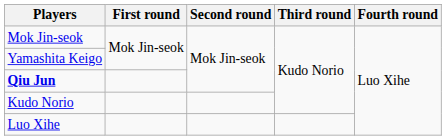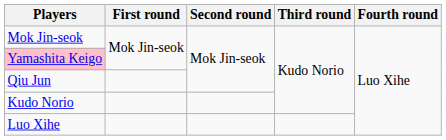(55, 59) no background -> (55, 59) pink background
(32, 80) bold -> (29, 80) normal
